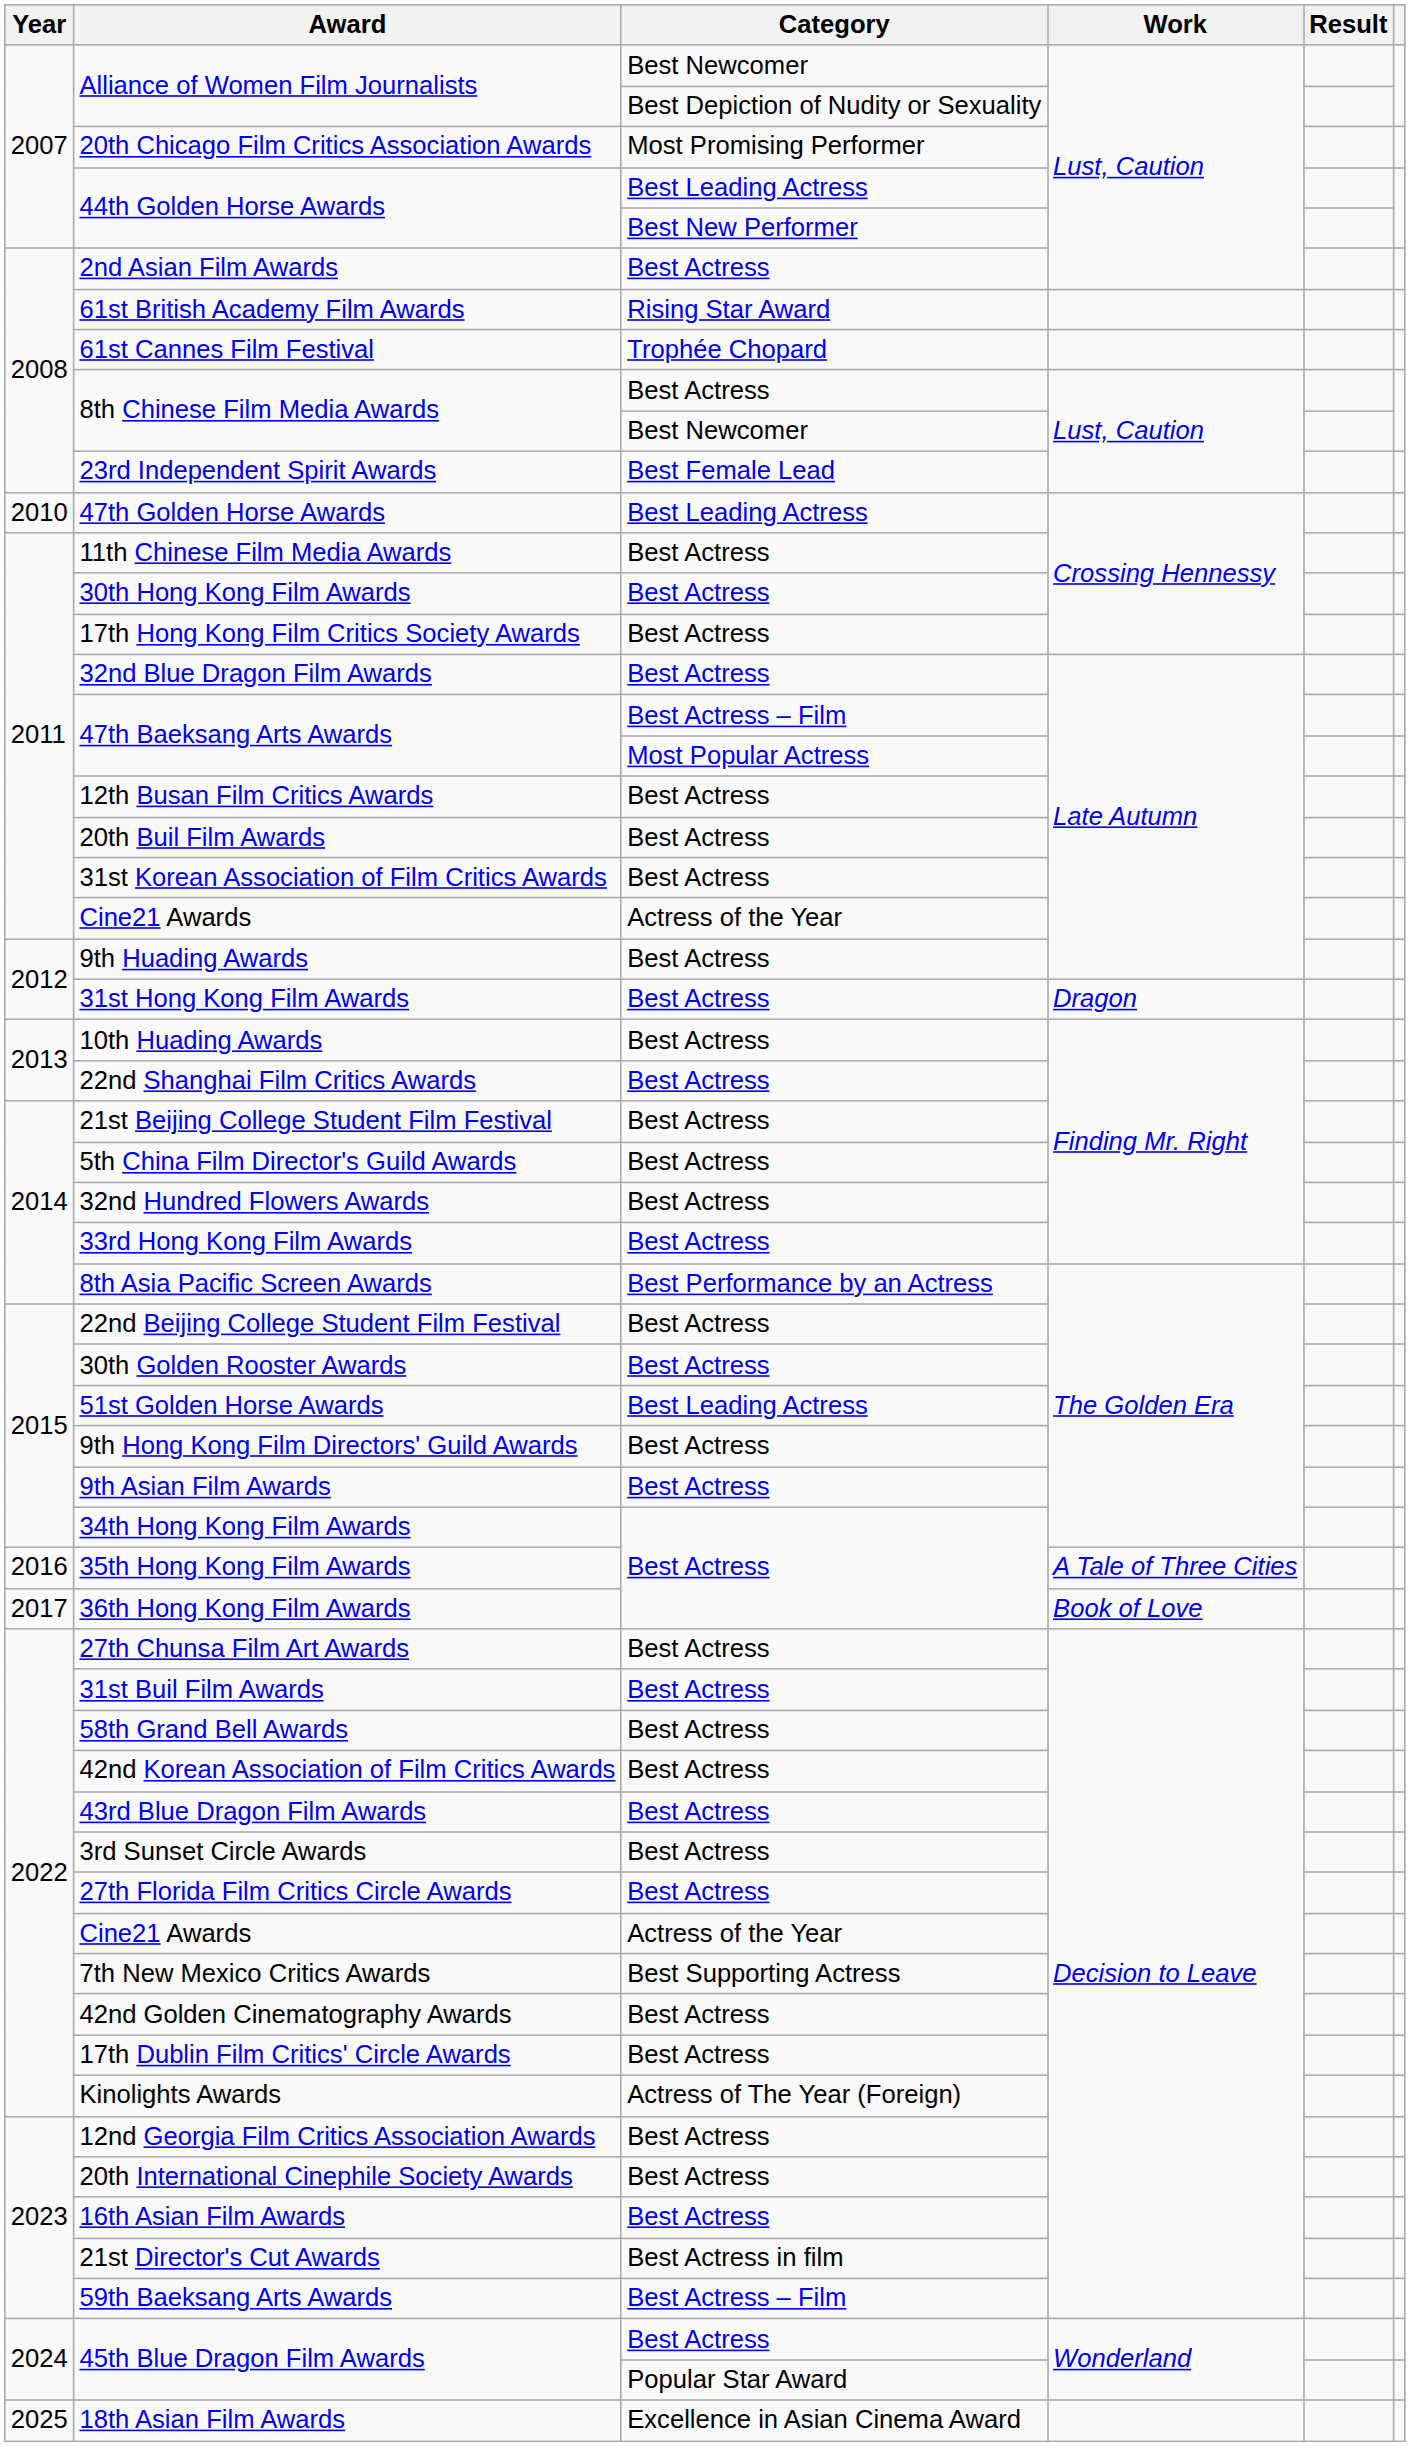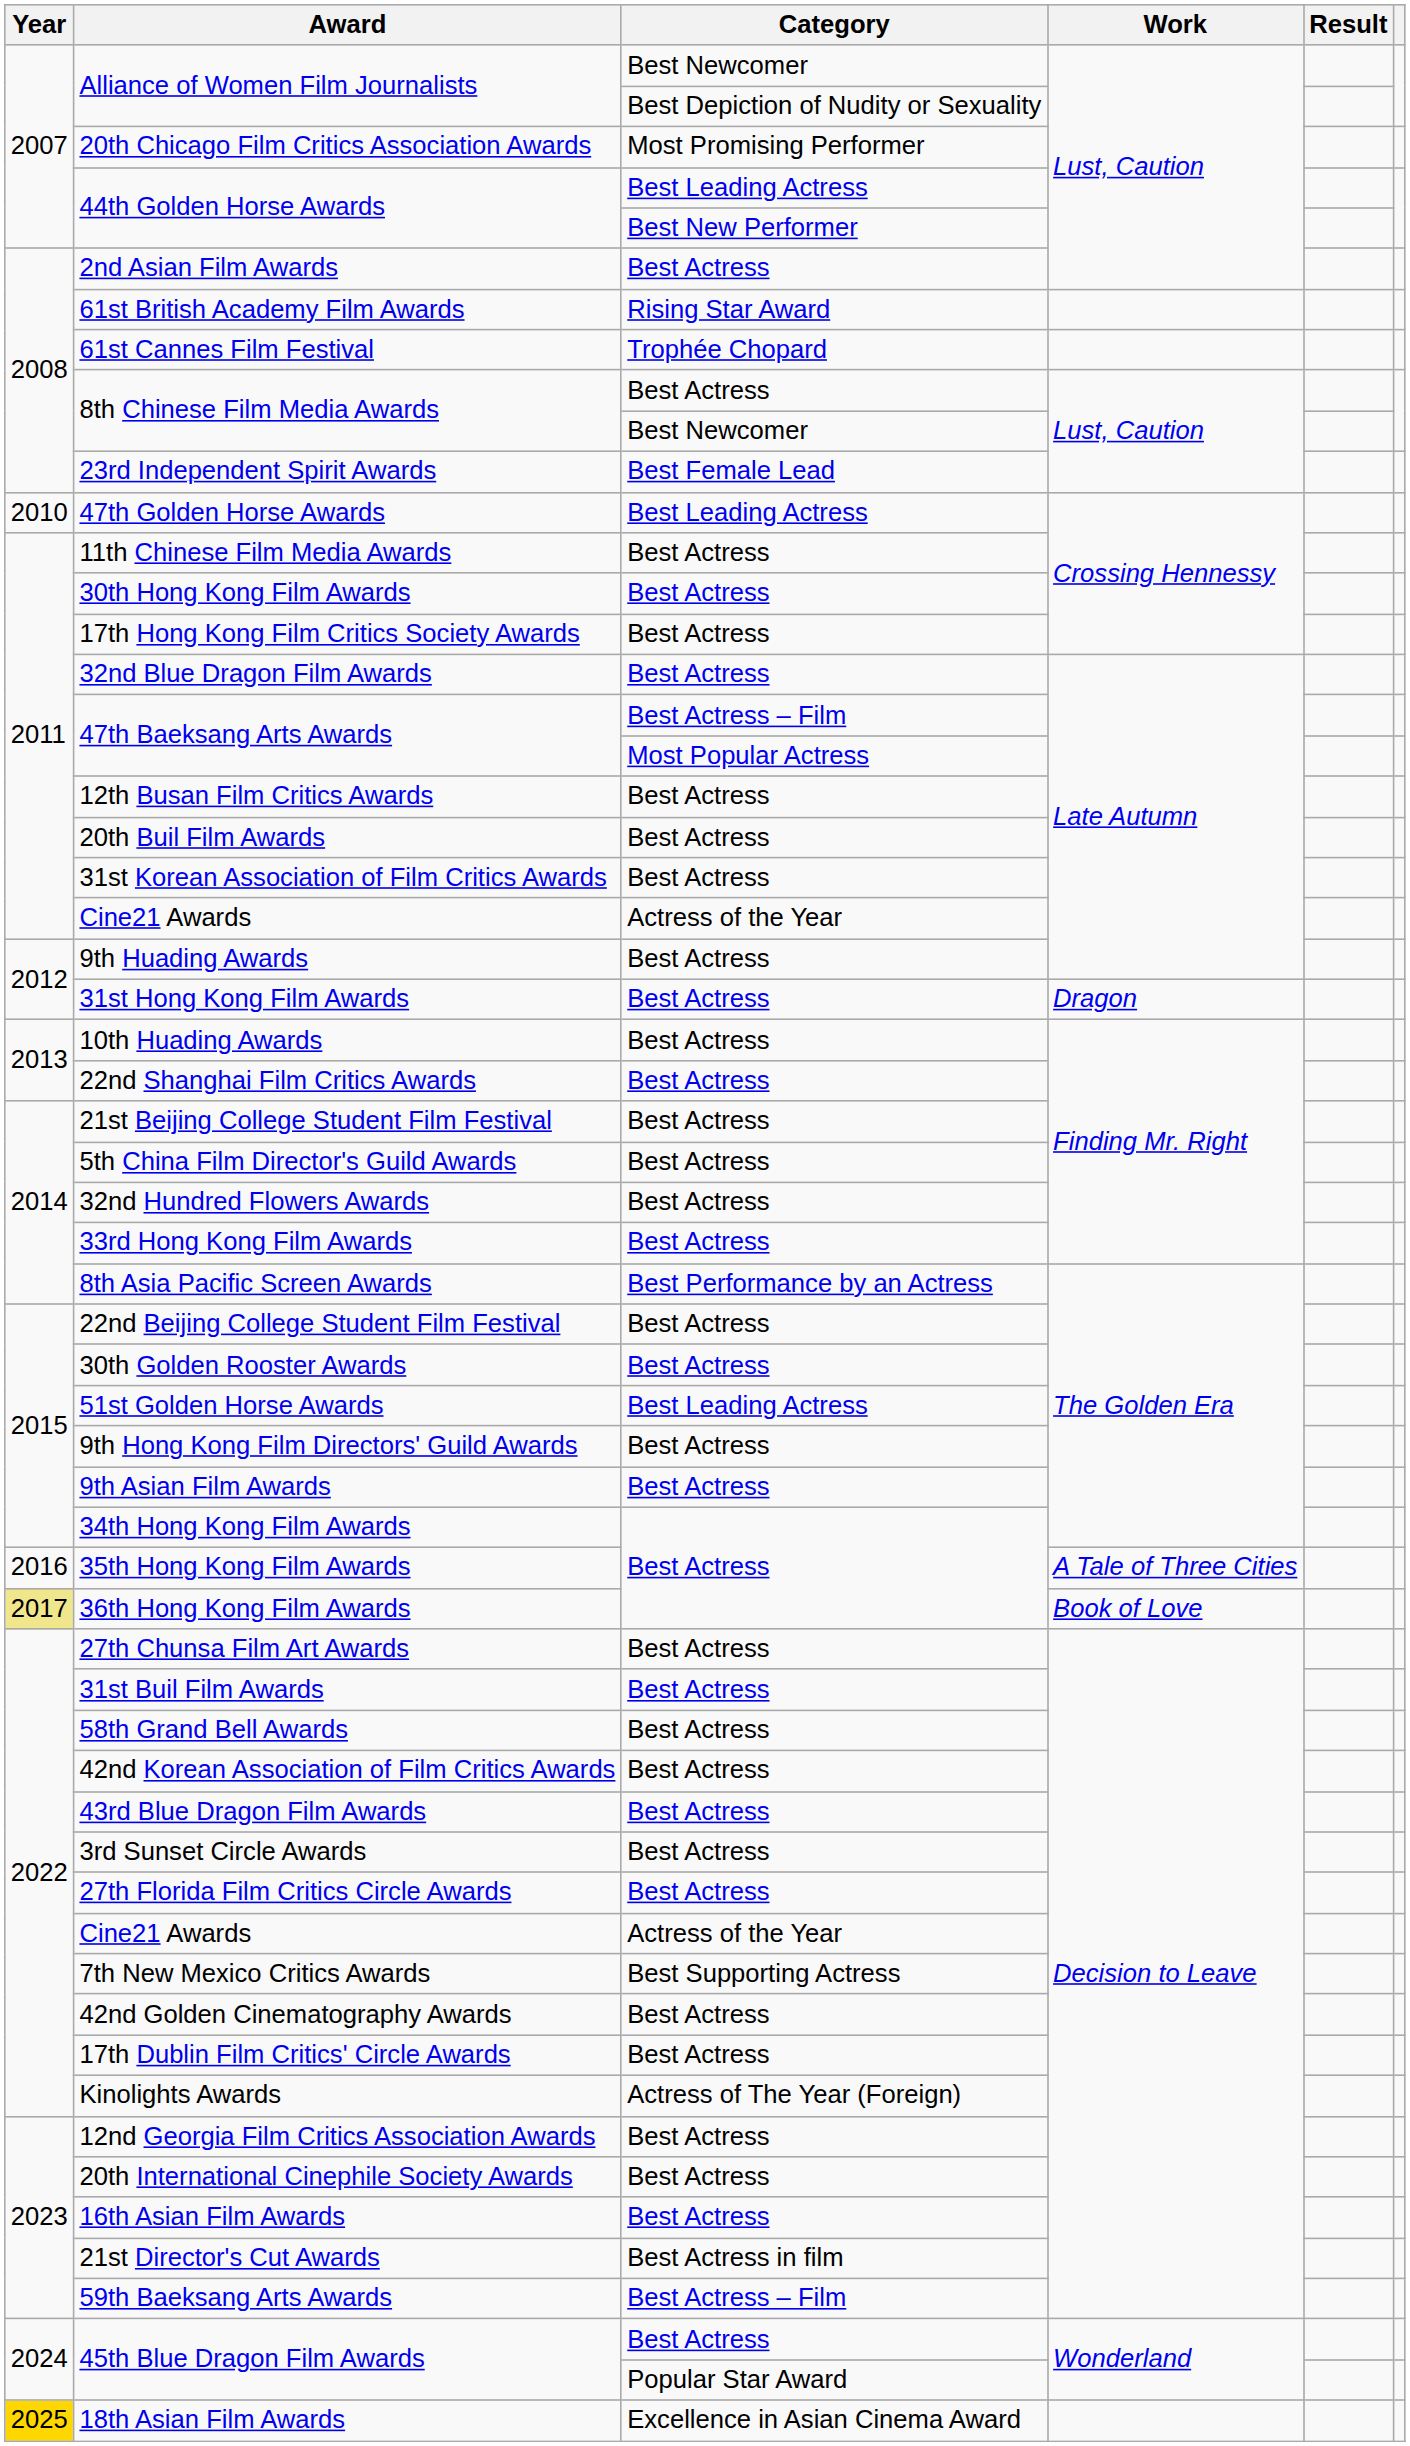(39, 1608) no background -> (39, 1608) khaki background
(39, 2420) no background -> (39, 2420) gold background
